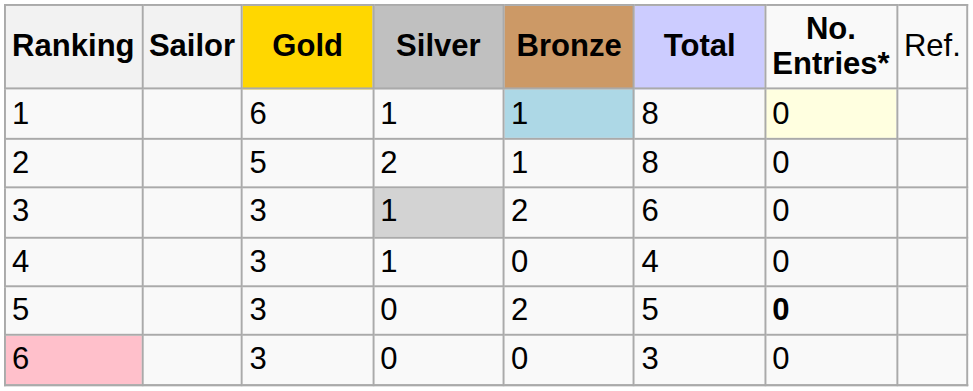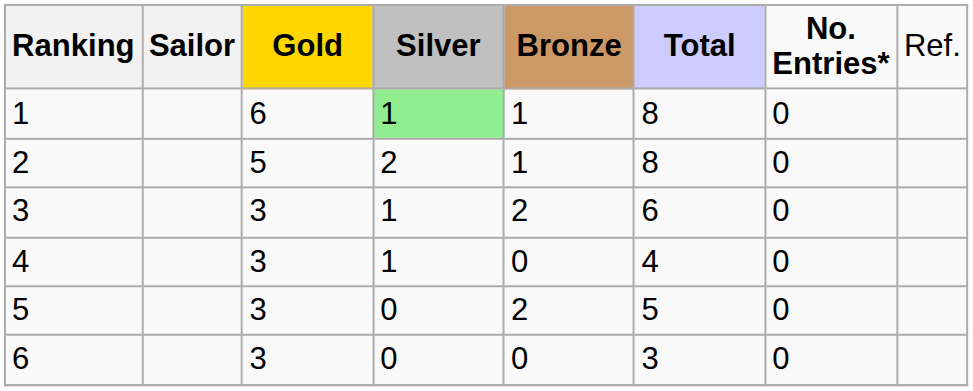(389, 113) no background -> (389, 113) lightgreen background
(520, 113) lightblue background -> (520, 113) no background
(781, 113) lightyellow background -> (781, 113) no background
(389, 211) lightgrey background -> (389, 211) no background
(781, 310) bold -> (781, 310) normal
(21, 359) pink background -> (21, 359) no background
